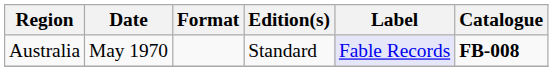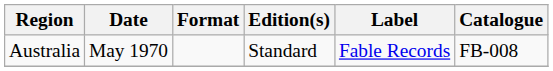(395, 50) lavender background -> (395, 50) no background
(489, 50) bold -> (489, 50) normal
